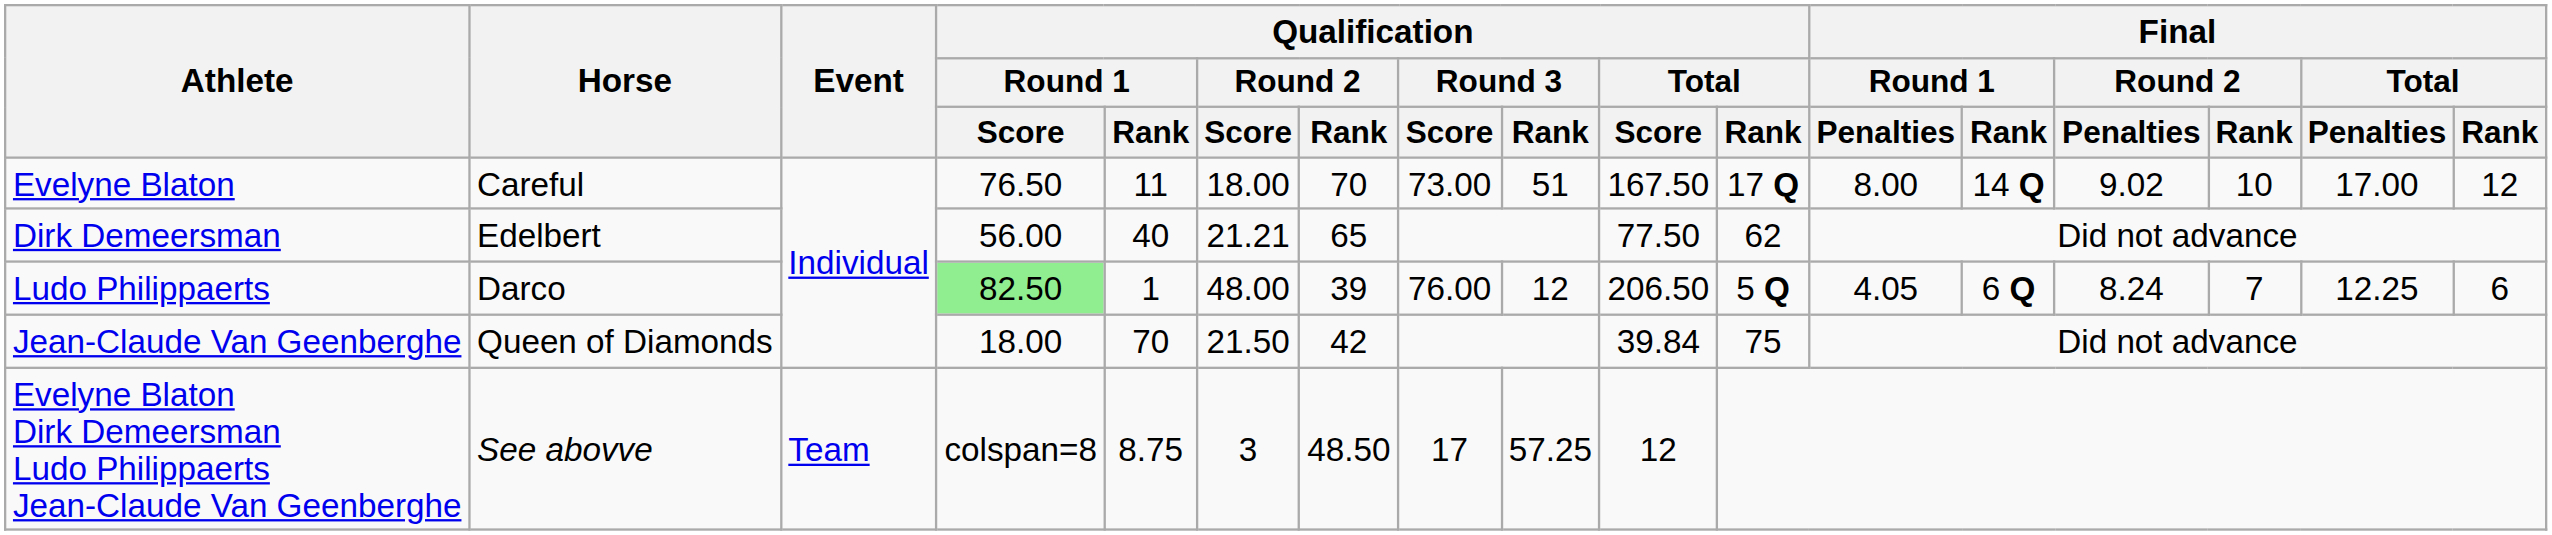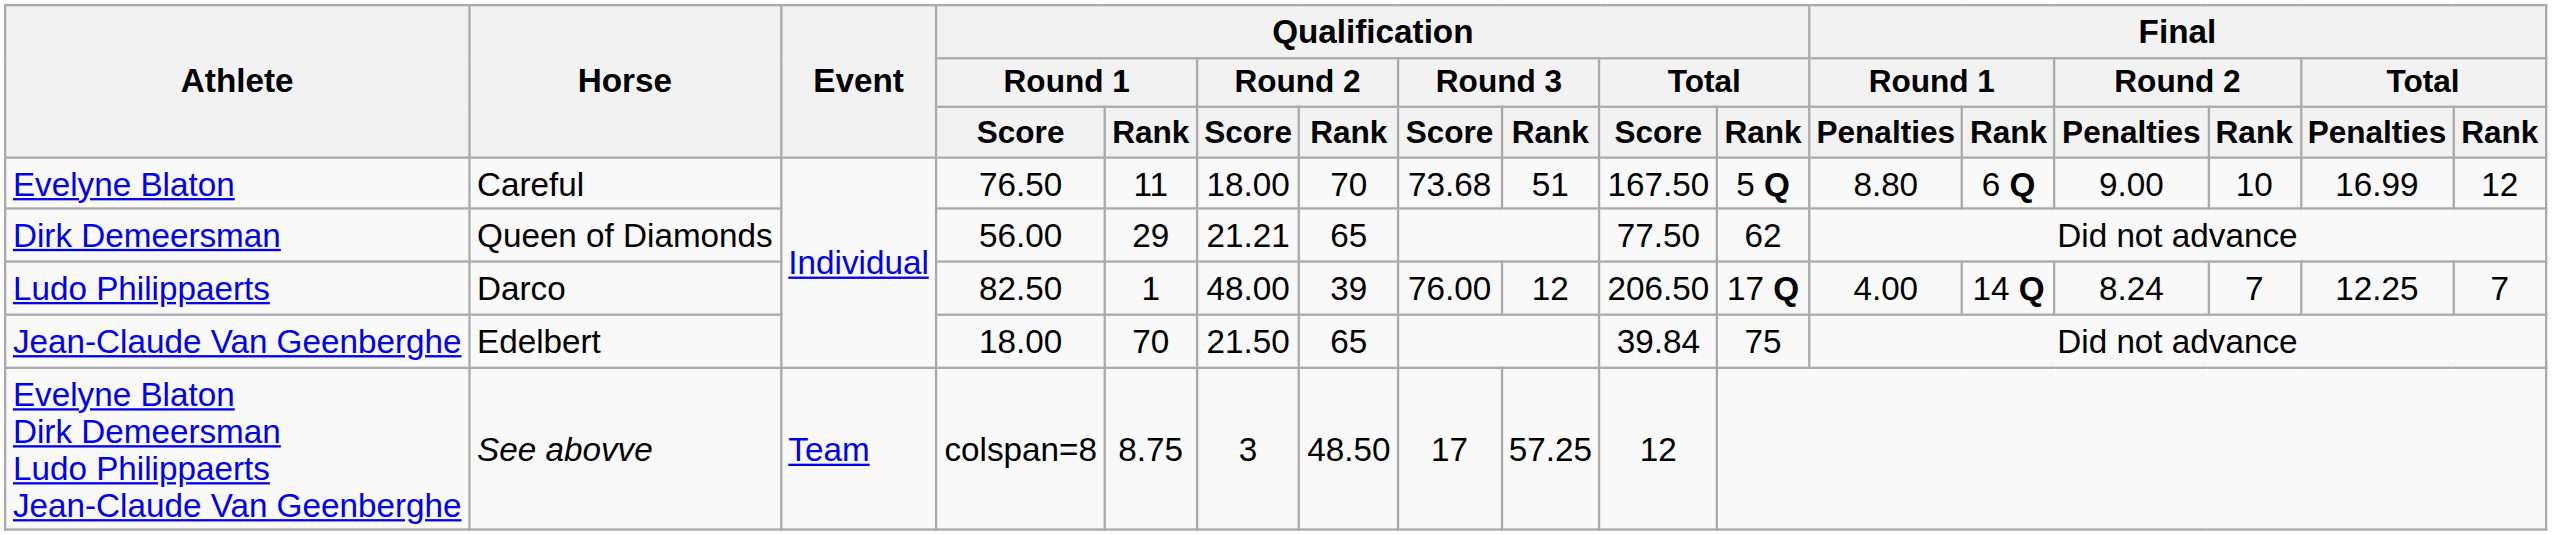(1450, 184) 73.00 -> (1450, 184) 73.68
(1763, 184) 17 Q -> (1763, 184) 5 Q
(1886, 184) 8.00 -> (1886, 184) 8.80
(2009, 184) 14 Q -> (2009, 184) 6 Q
(2131, 184) 9.02 -> (2131, 184) 9.00
(2377, 184) 17.00 -> (2377, 184) 16.99
(539, 236) Edelbert -> (625, 236) Queen of Diamonds
(1151, 236) 40 -> (1151, 236) 29
(1021, 289) lightgreen background -> (1021, 289) no background
(1763, 289) 5 Q -> (1763, 289) 17 Q
(1886, 289) 4.05 -> (1886, 289) 4.00
(2009, 289) 6 Q -> (2009, 289) 14 Q
(2500, 289) 6 -> (2500, 289) 7
(625, 341) Queen of Diamonds -> (539, 341) Edelbert
(1349, 341) 42 -> (1349, 341) 65
